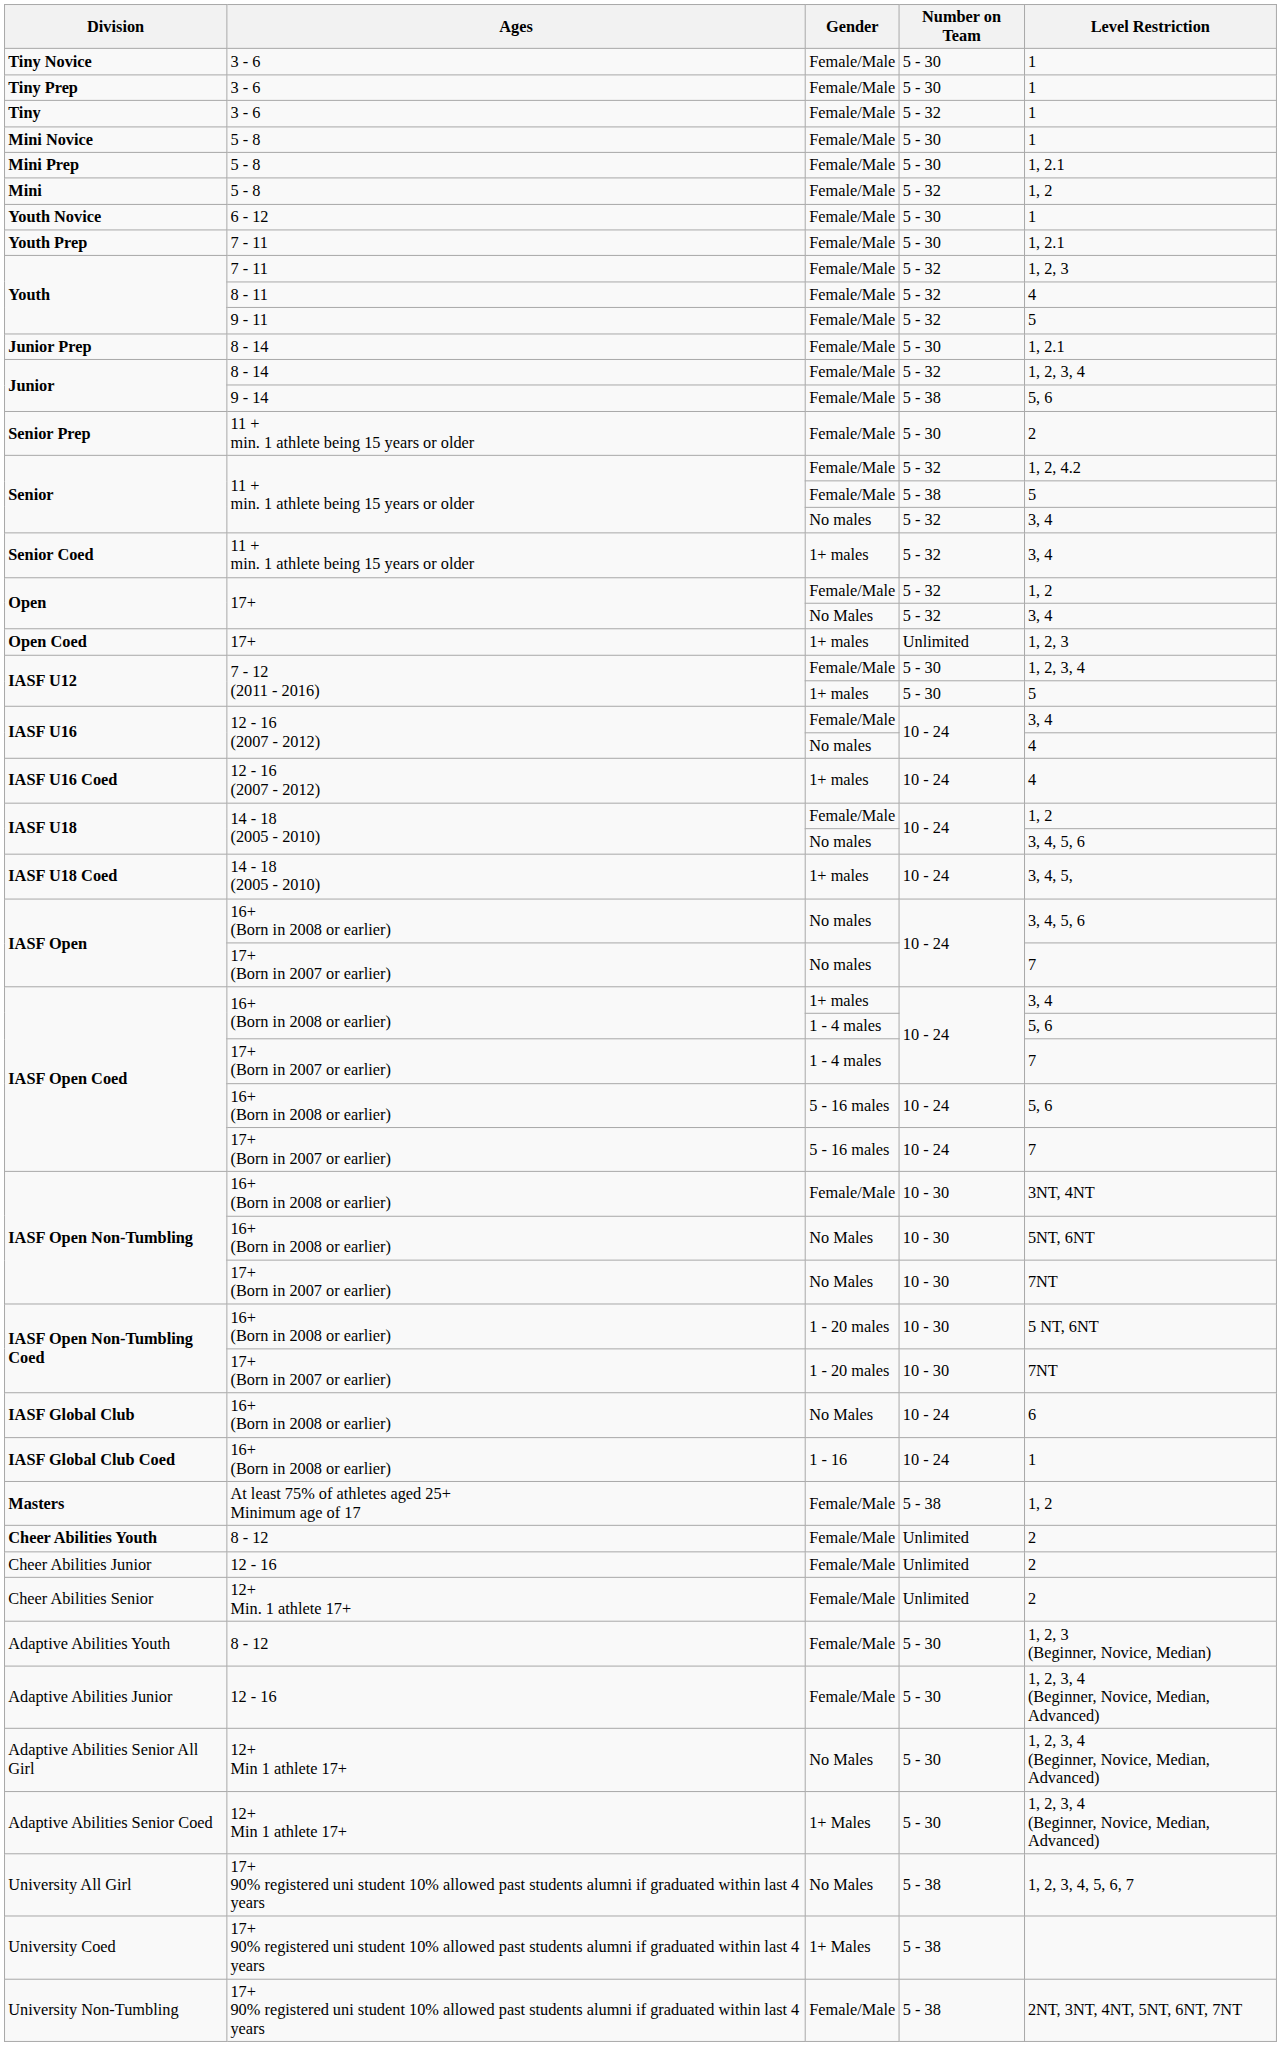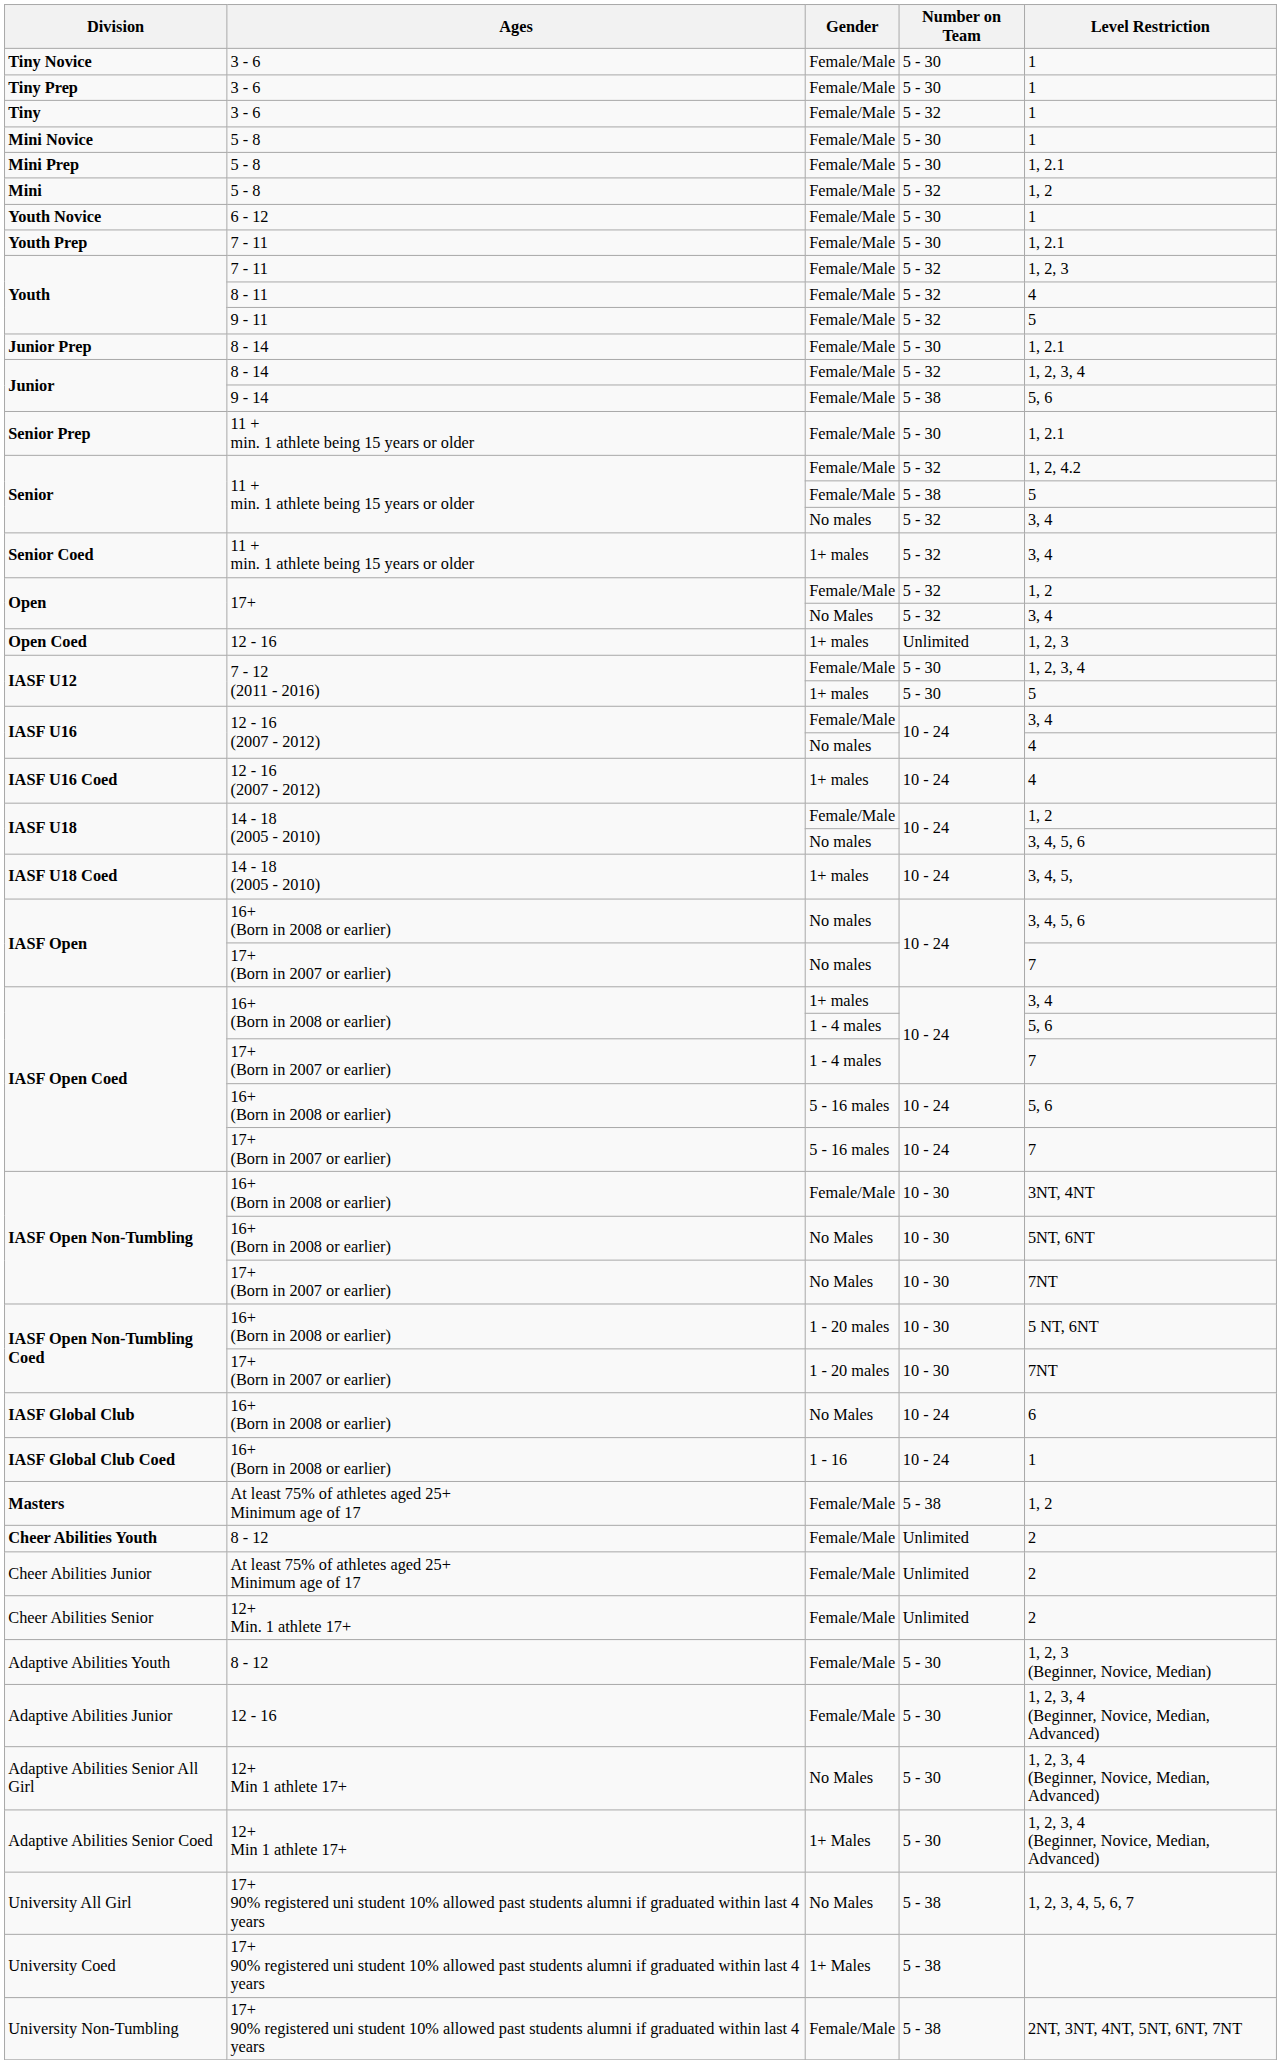(1032, 433) 2 -> (1046, 433) 1, 2.1
(243, 641) 17+ -> (254, 641) 12 - 16
(254, 1564) 12 - 16 -> (341, 1573) At least 75% of athletes aged 25+ Minimum age of 17
